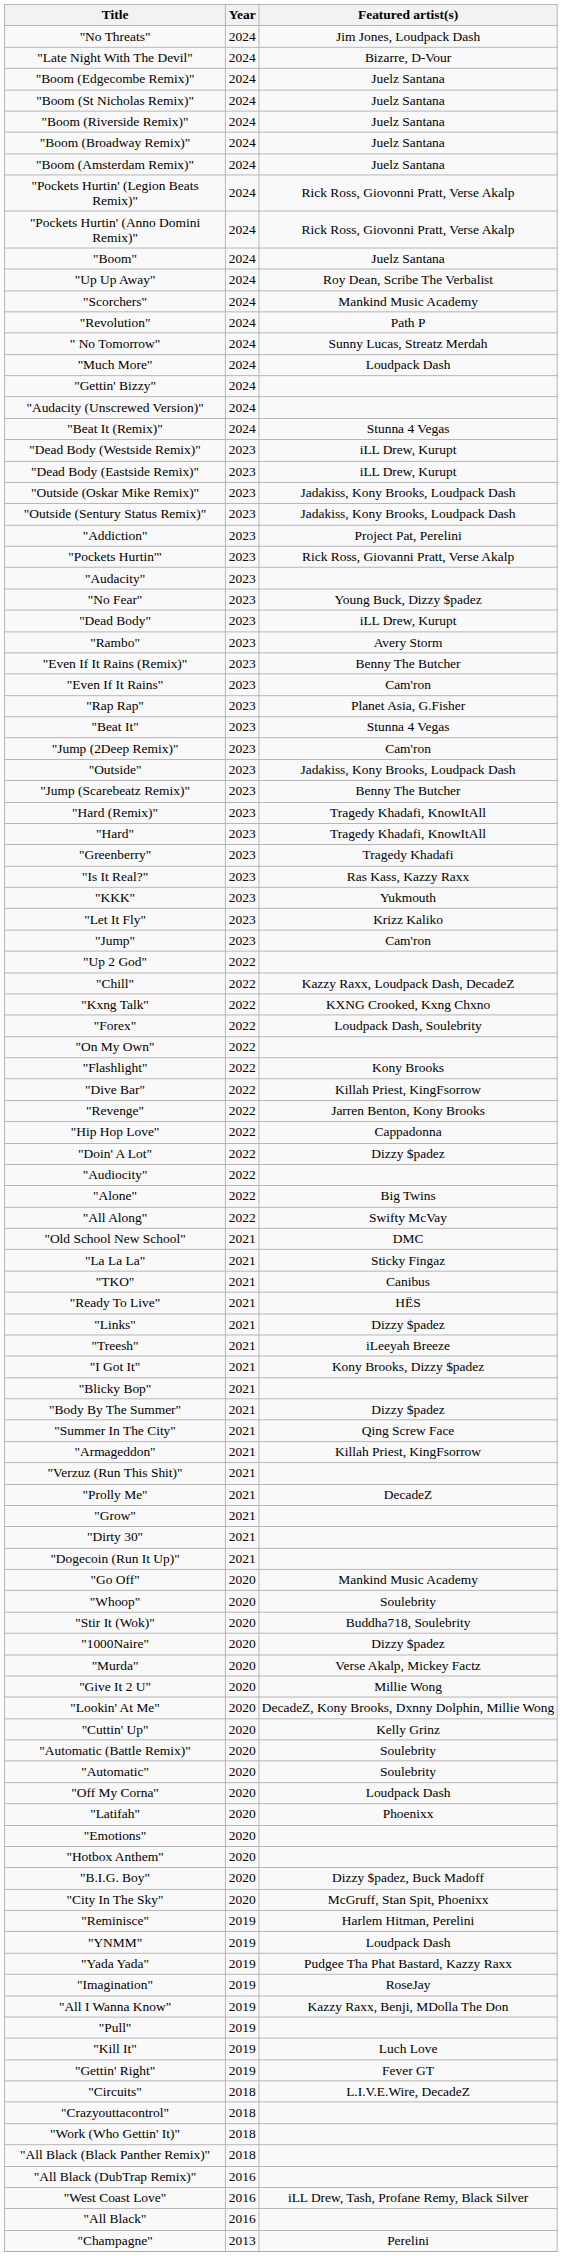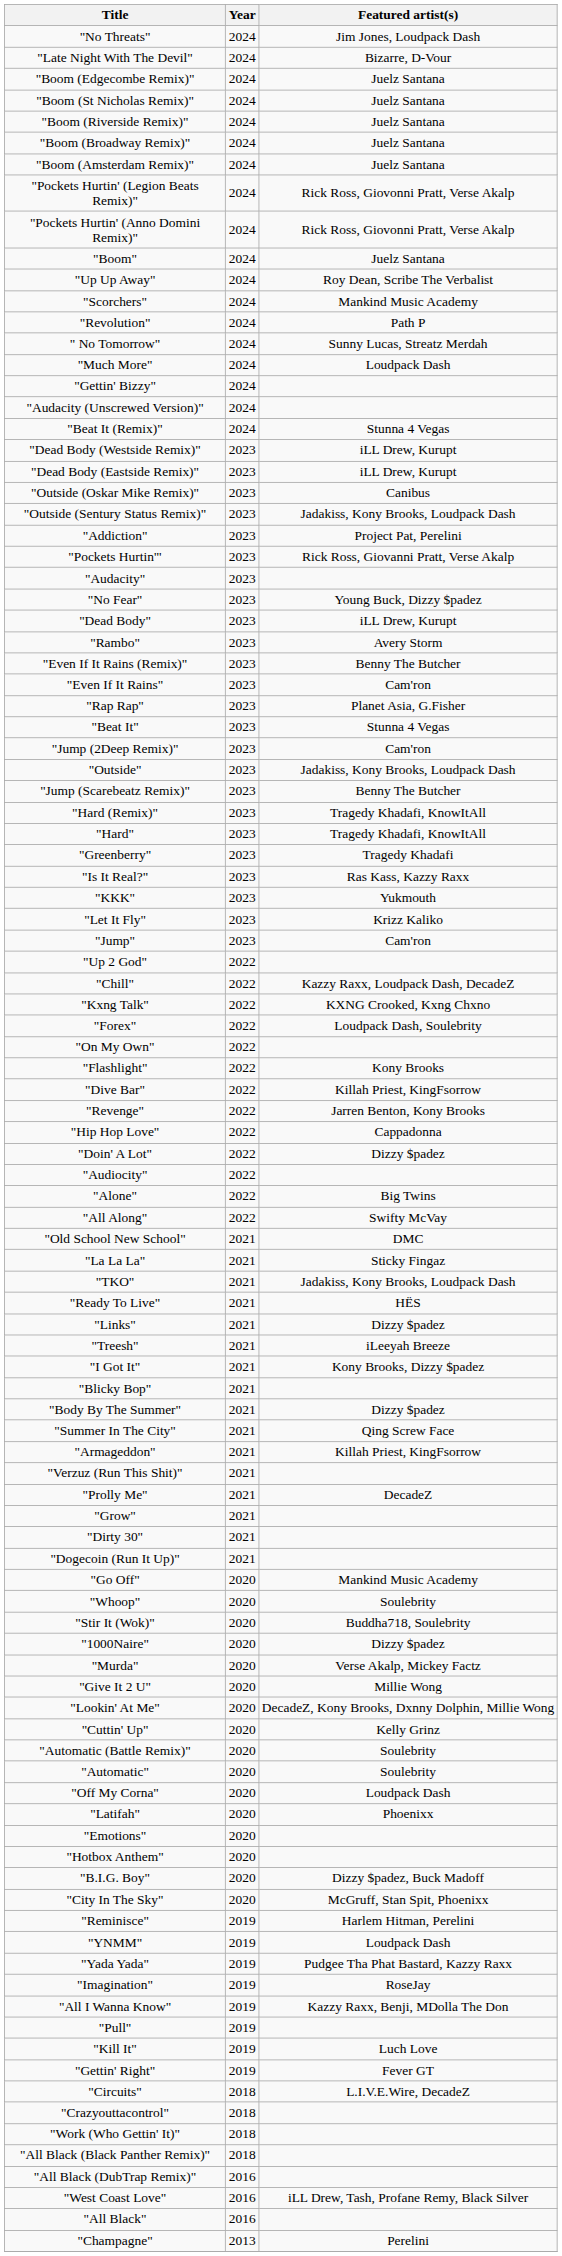(408, 493) Jadakiss, Kony Brooks, Loudpack Dash -> (408, 493) Canibus
(408, 1281) Canibus -> (408, 1281) Jadakiss, Kony Brooks, Loudpack Dash
